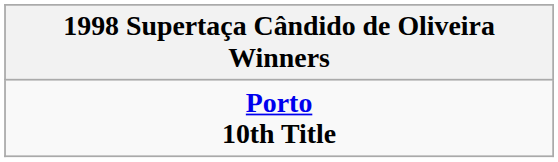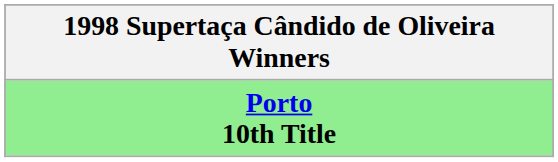(279, 117) no background -> (279, 117) lightgreen background
